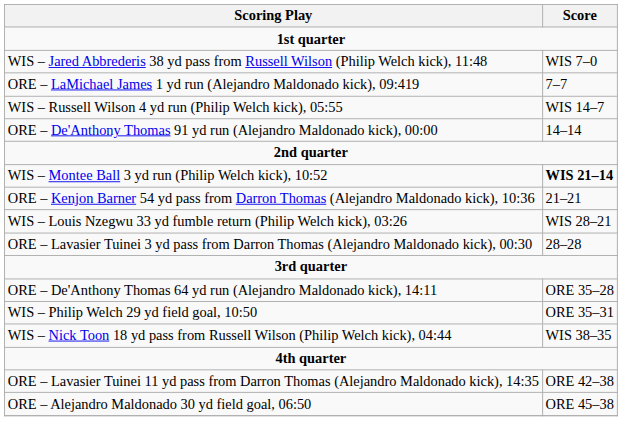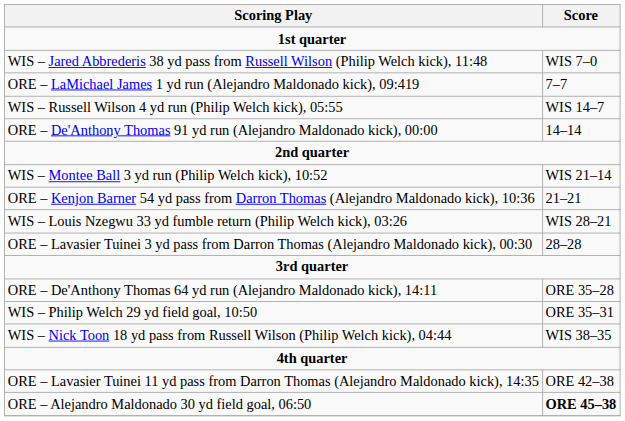(579, 175) bold -> (579, 175) normal
(580, 404) normal -> (581, 404) bold
